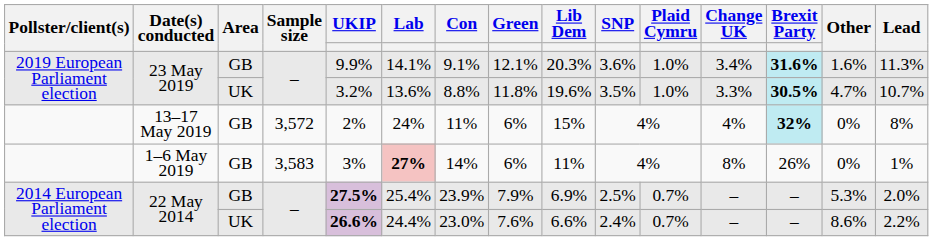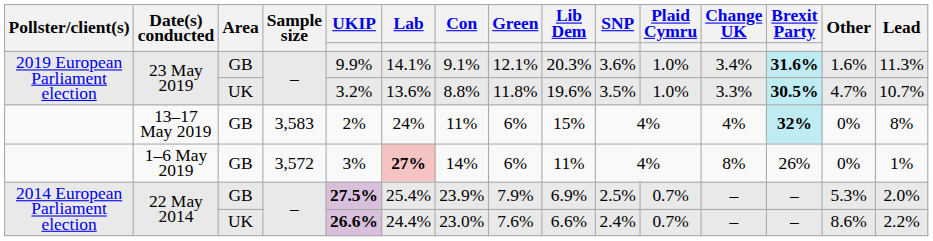(294, 124) 3,572 -> (294, 124) 3,583
(294, 162) 3,583 -> (294, 162) 3,572
